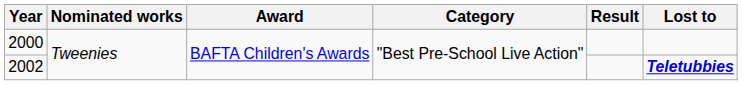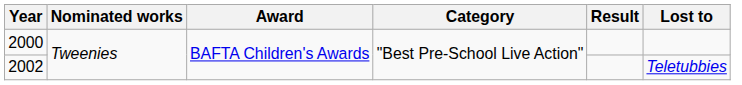(690, 67) bold -> (687, 67) normal
